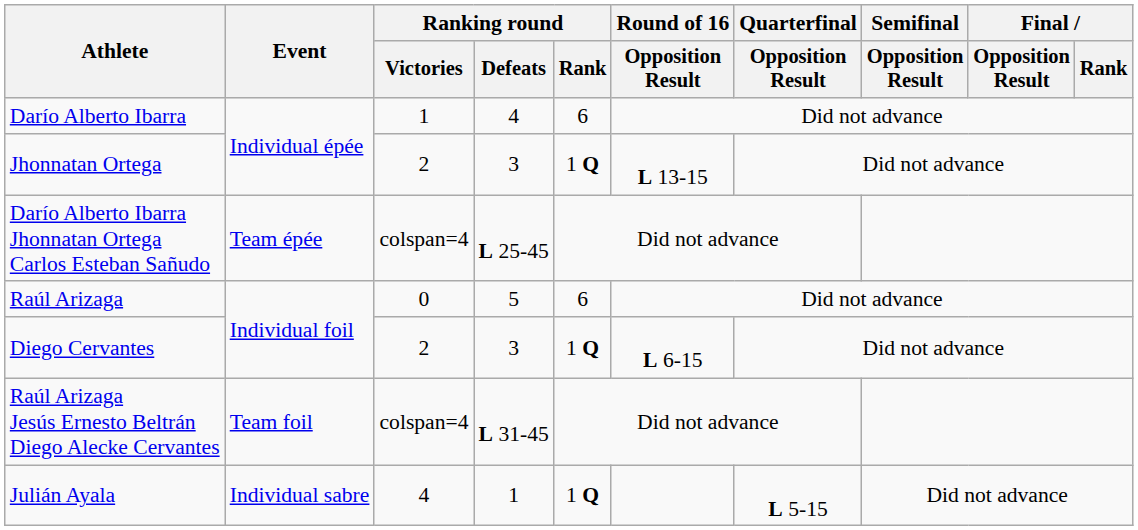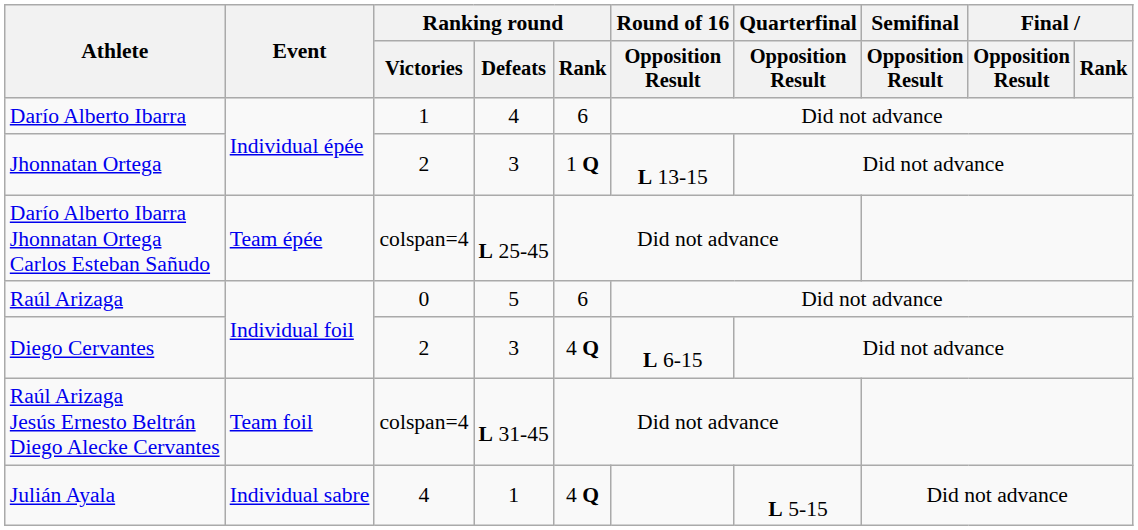(583, 347) 1 Q -> (583, 347) 4 Q
(583, 495) 1 Q -> (583, 495) 4 Q
